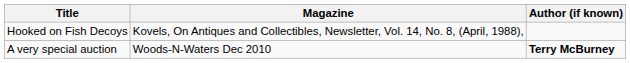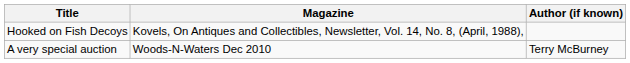(572, 49) bold -> (569, 49) normal
